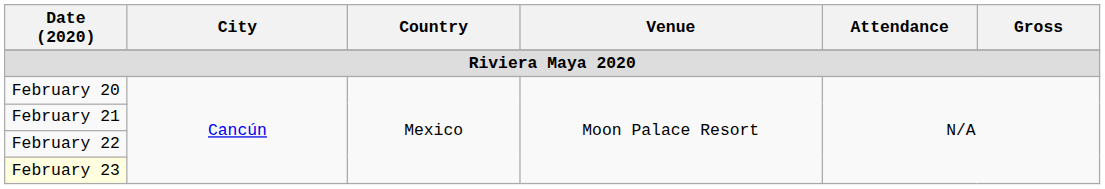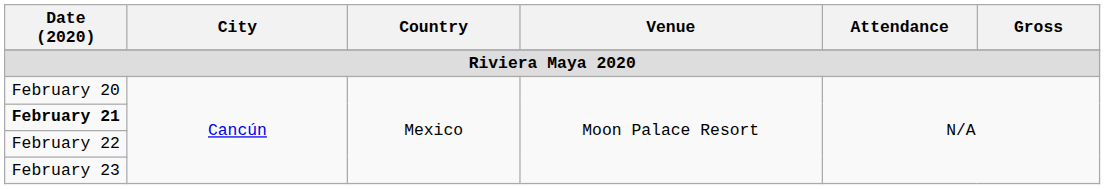(66, 117) normal -> (66, 117) bold
(66, 170) lightyellow background -> (66, 170) no background
